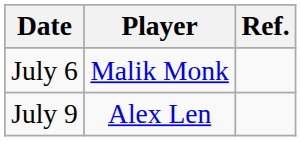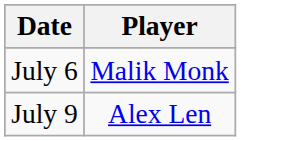- column: (266, 26)
